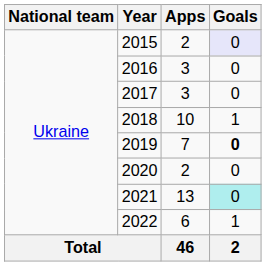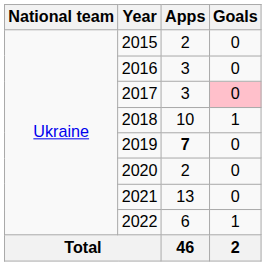(235, 42) lavender background -> (235, 42) no background
(235, 94) no background -> (235, 94) pink background
(185, 145) normal -> (185, 145) bold
(235, 145) bold -> (235, 145) normal
(235, 196) paleturquoise background -> (235, 196) no background
